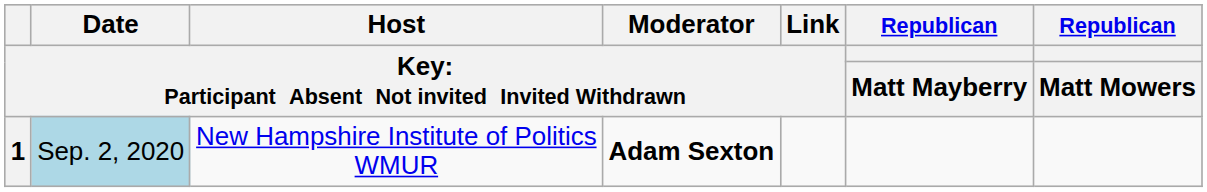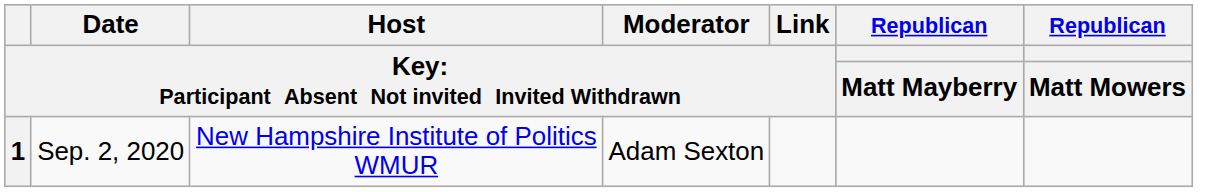(111, 151) lightblue background -> (111, 151) no background
(691, 151) bold -> (686, 151) normal
